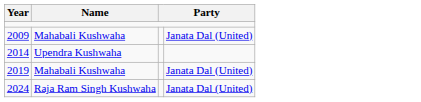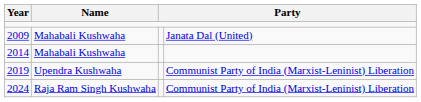(78, 53) Upendra Kushwaha -> (80, 53) Mahabali Kushwaha
(80, 70) Mahabali Kushwaha -> (78, 70) Upendra Kushwaha
(209, 70) Janata Dal (United) -> (290, 70) Communist Party of India (Marxist-Leninist) Liberation
(209, 88) Janata Dal (United) -> (290, 88) Communist Party of India (Marxist-Leninist) Liberation
